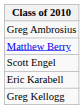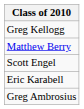(42, 29) Greg Ambrosius -> (36, 29) Greg Kellogg
(36, 96) Greg Kellogg -> (42, 96) Greg Ambrosius
